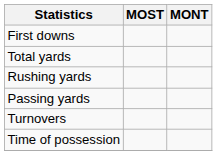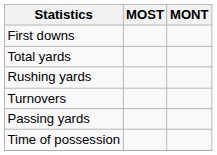rows swapped: (49, 98) <-> (37, 119)
